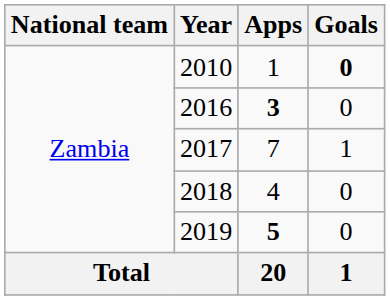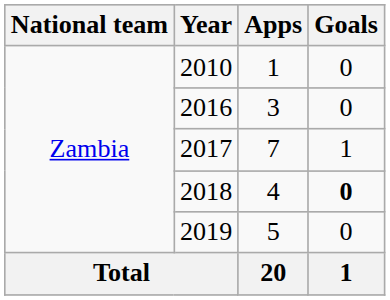(346, 66) bold -> (346, 66) normal
(273, 107) bold -> (273, 107) normal
(346, 190) normal -> (346, 190) bold
(273, 231) bold -> (273, 231) normal
